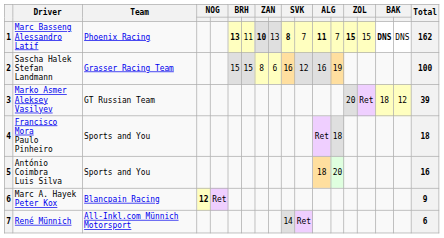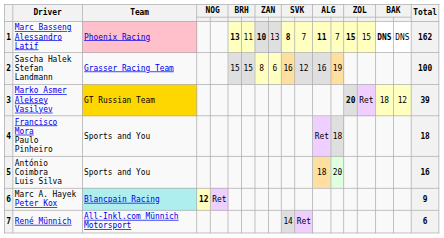(117, 37) no background -> (117, 37) pink background
(120, 100) no background -> (120, 100) gold background
(351, 100) normal -> (351, 100) bold
(122, 199) no background -> (122, 199) paleturquoise background
